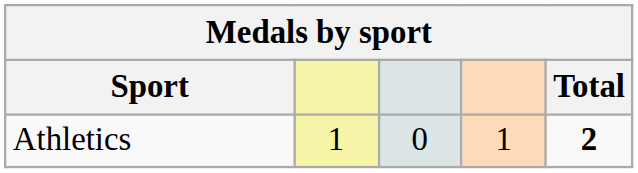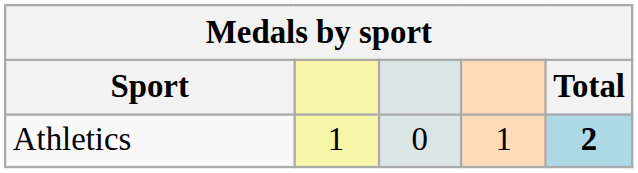(589, 140) no background -> (589, 140) lightblue background
